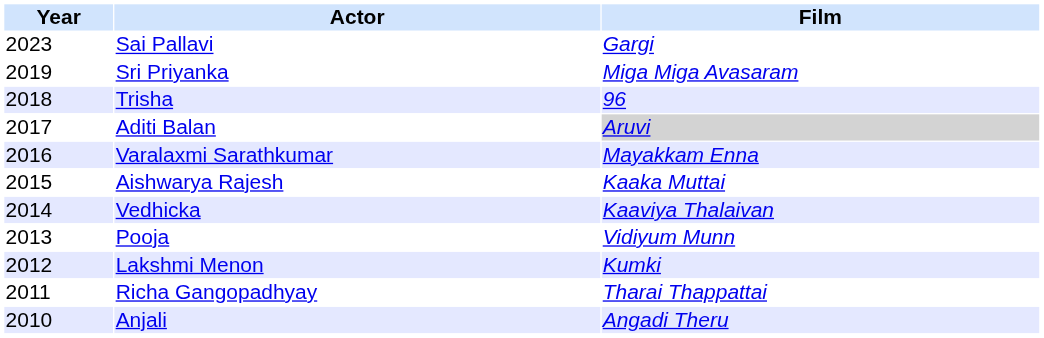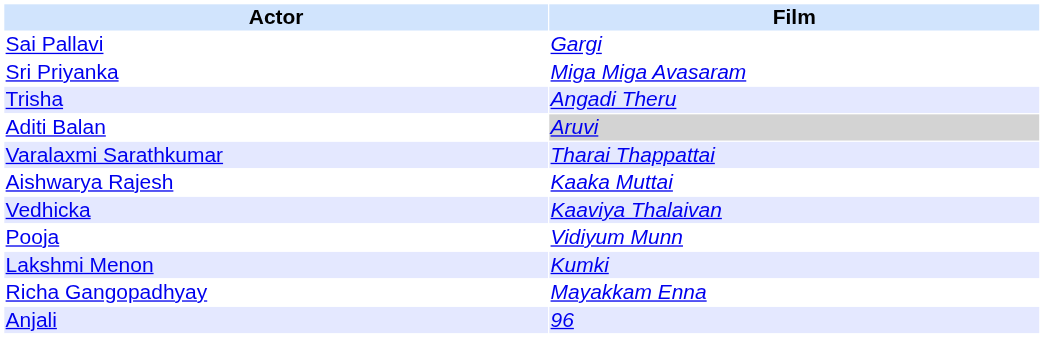- column: (59, 17)
(614, 99) 96 -> (613, 99) Angadi Theru
(681, 154) Mayakkam Enna -> (633, 154) Tharai Thappattai
(685, 292) Tharai Thappattai -> (629, 292) Mayakkam Enna
(666, 319) Angadi Theru -> (562, 319) 96
